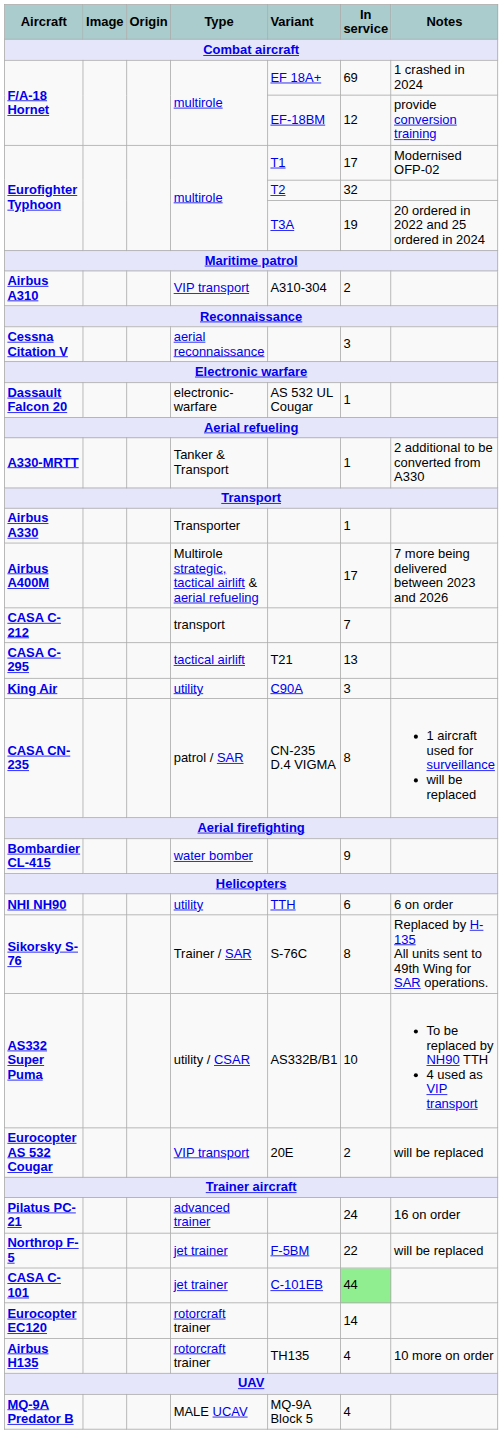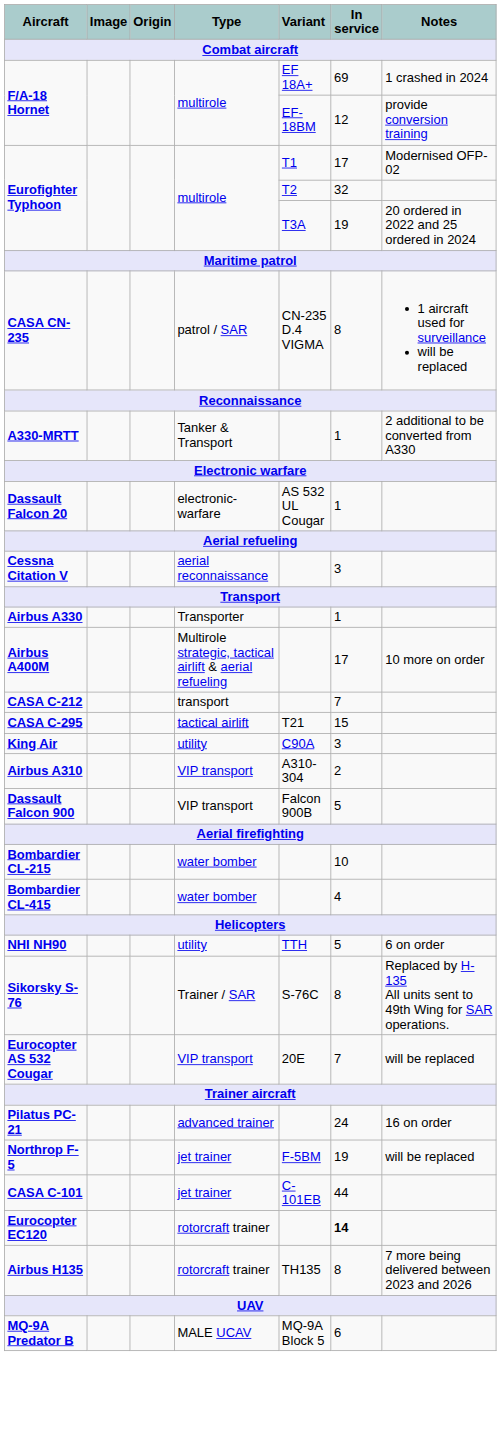rows swapped: (39, 758) <-> (28, 288)
rows swapped: (38, 344) <-> (43, 462)
(435, 575) 7 more being delivered between 2023 and 2026 -> (435, 659) 10 more on order
(351, 660) 13 -> (341, 722) 15
+ row: (41, 806)
+ row: (44, 862)
(347, 856) 9 -> (338, 897) 4
(347, 904) 6 -> (338, 945) 5
- row: (27, 1060)
(347, 1152) 2 -> (338, 1059) 7
(351, 1250) 22 -> (341, 1157) 19
(351, 1285) lightgreen background -> (341, 1192) no background
(351, 1320) normal -> (341, 1227) bold
(347, 1355) 4 -> (338, 1270) 8
(444, 1355) 10 more on order -> (438, 1270) 7 more being delivered between 2023 and 2026
(347, 1411) 4 -> (338, 1333) 6
